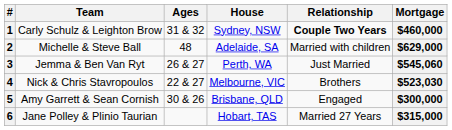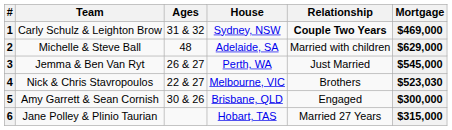(420, 30) $460,000 -> (420, 30) $469,000
(420, 64) $545,060 -> (420, 64) $545,000
